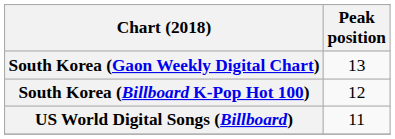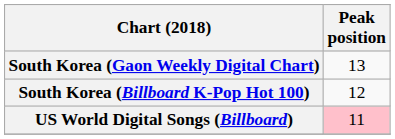(357, 119) no background -> (357, 119) pink background
